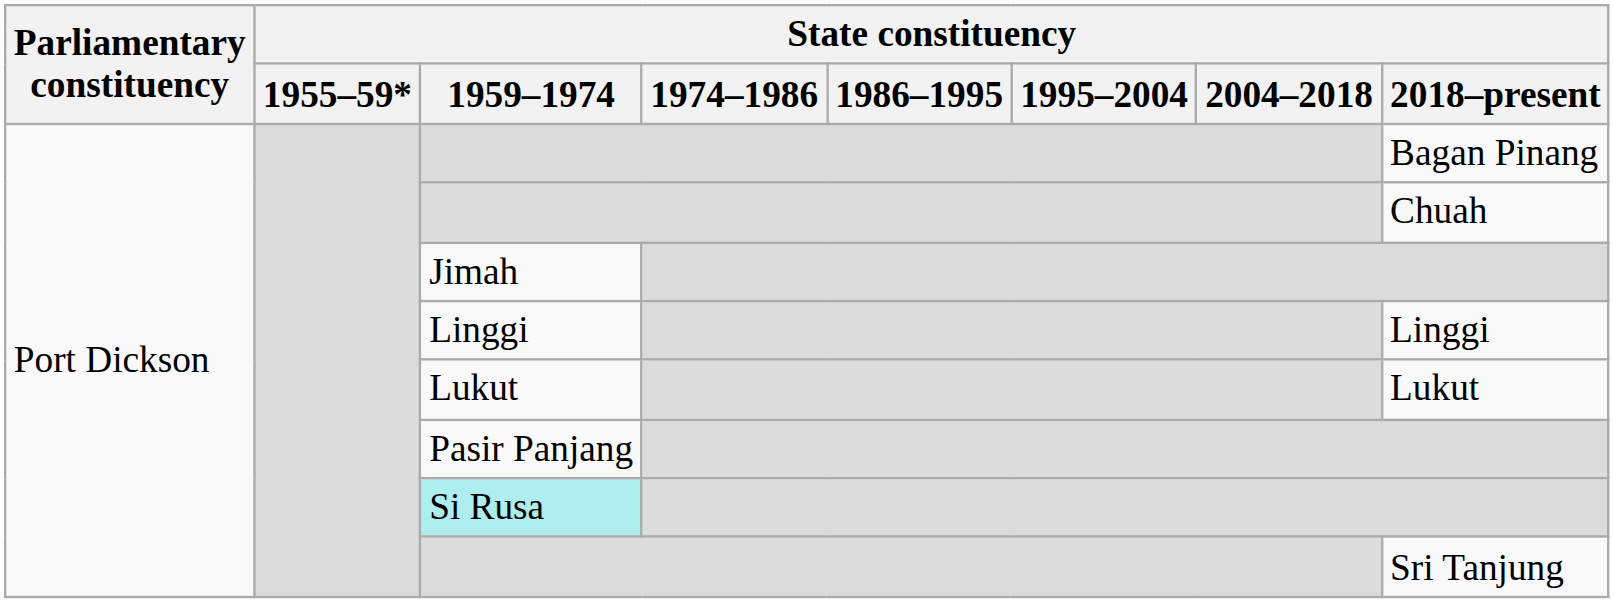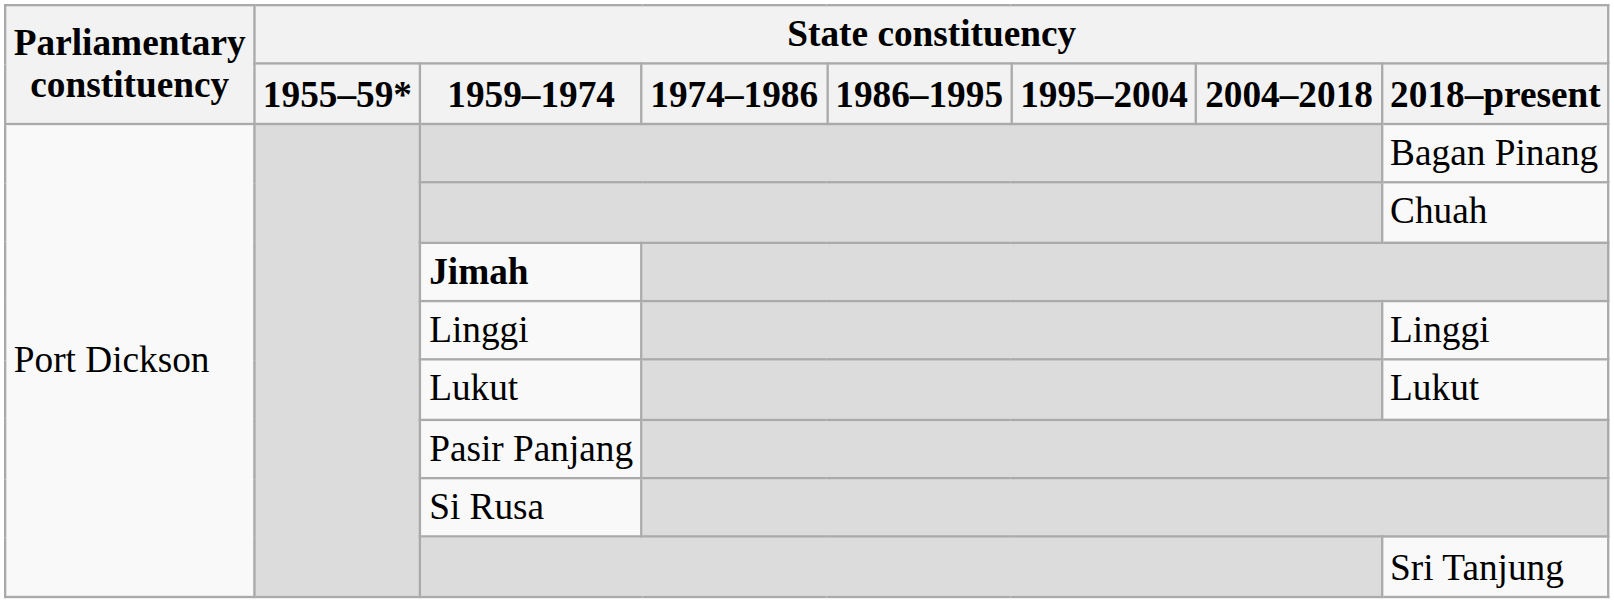(474, 270) normal -> (479, 270) bold
(487, 507) paleturquoise background -> (487, 507) no background
